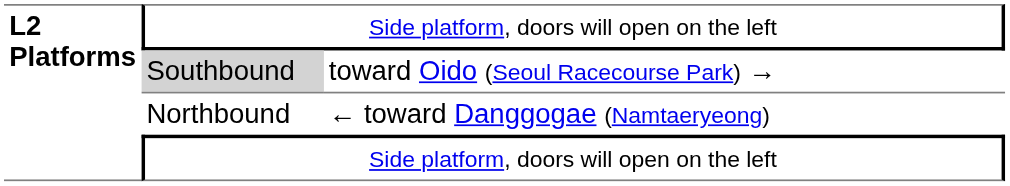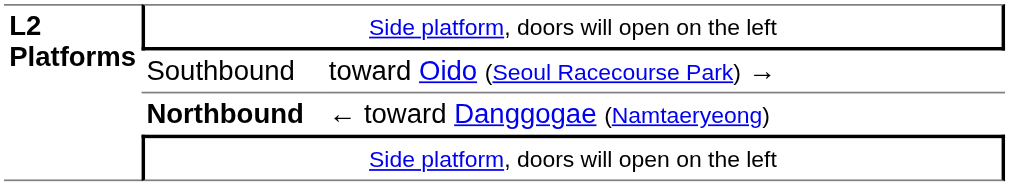(221, 70) lightgrey background -> (221, 70) no background
(218, 113) normal -> (225, 113) bold
